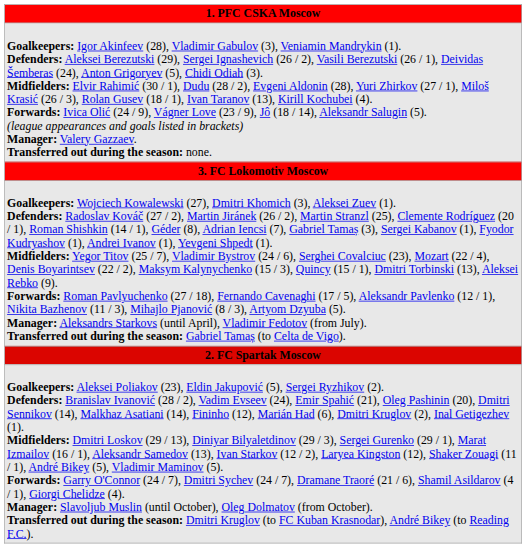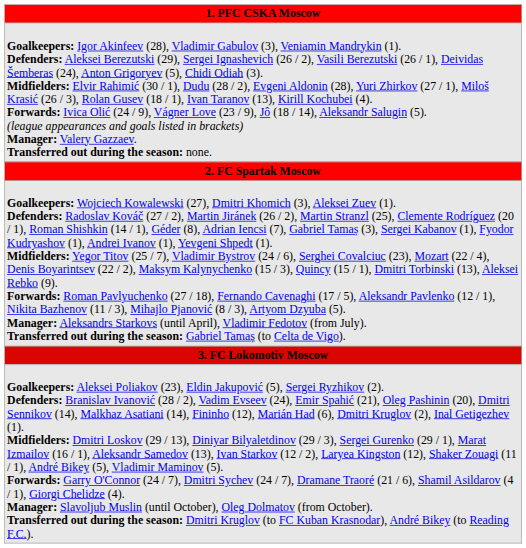(263, 171) 3. FC Lokomotiv Moscow -> (263, 171) 2. FC Spartak Moscow
(263, 355) 2. FC Spartak Moscow -> (263, 355) 3. FC Lokomotiv Moscow
